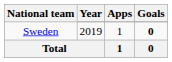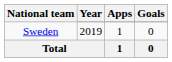(151, 31) bold -> (151, 31) normal
